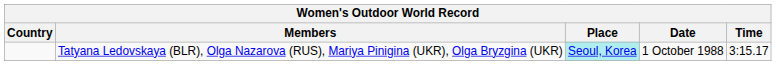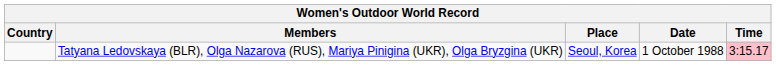(602, 51) paleturquoise background -> (602, 51) no background
(749, 51) no background -> (749, 51) pink background
